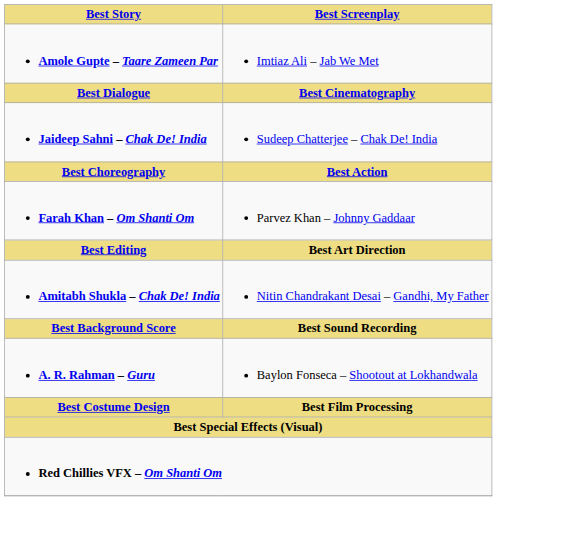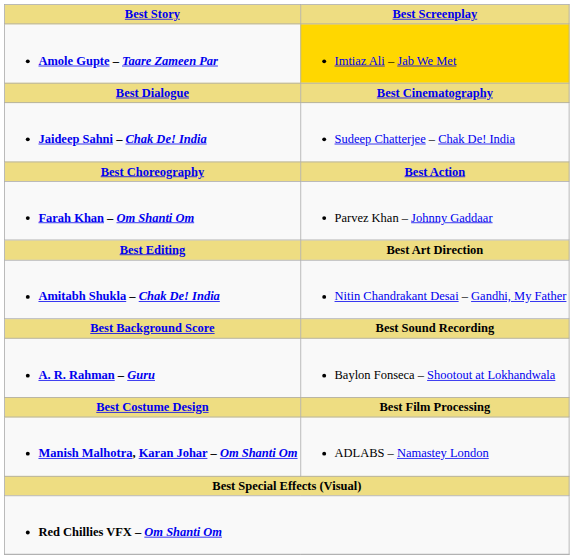(357, 61) no background -> (435, 61) gold background
+ row: (152, 454)
